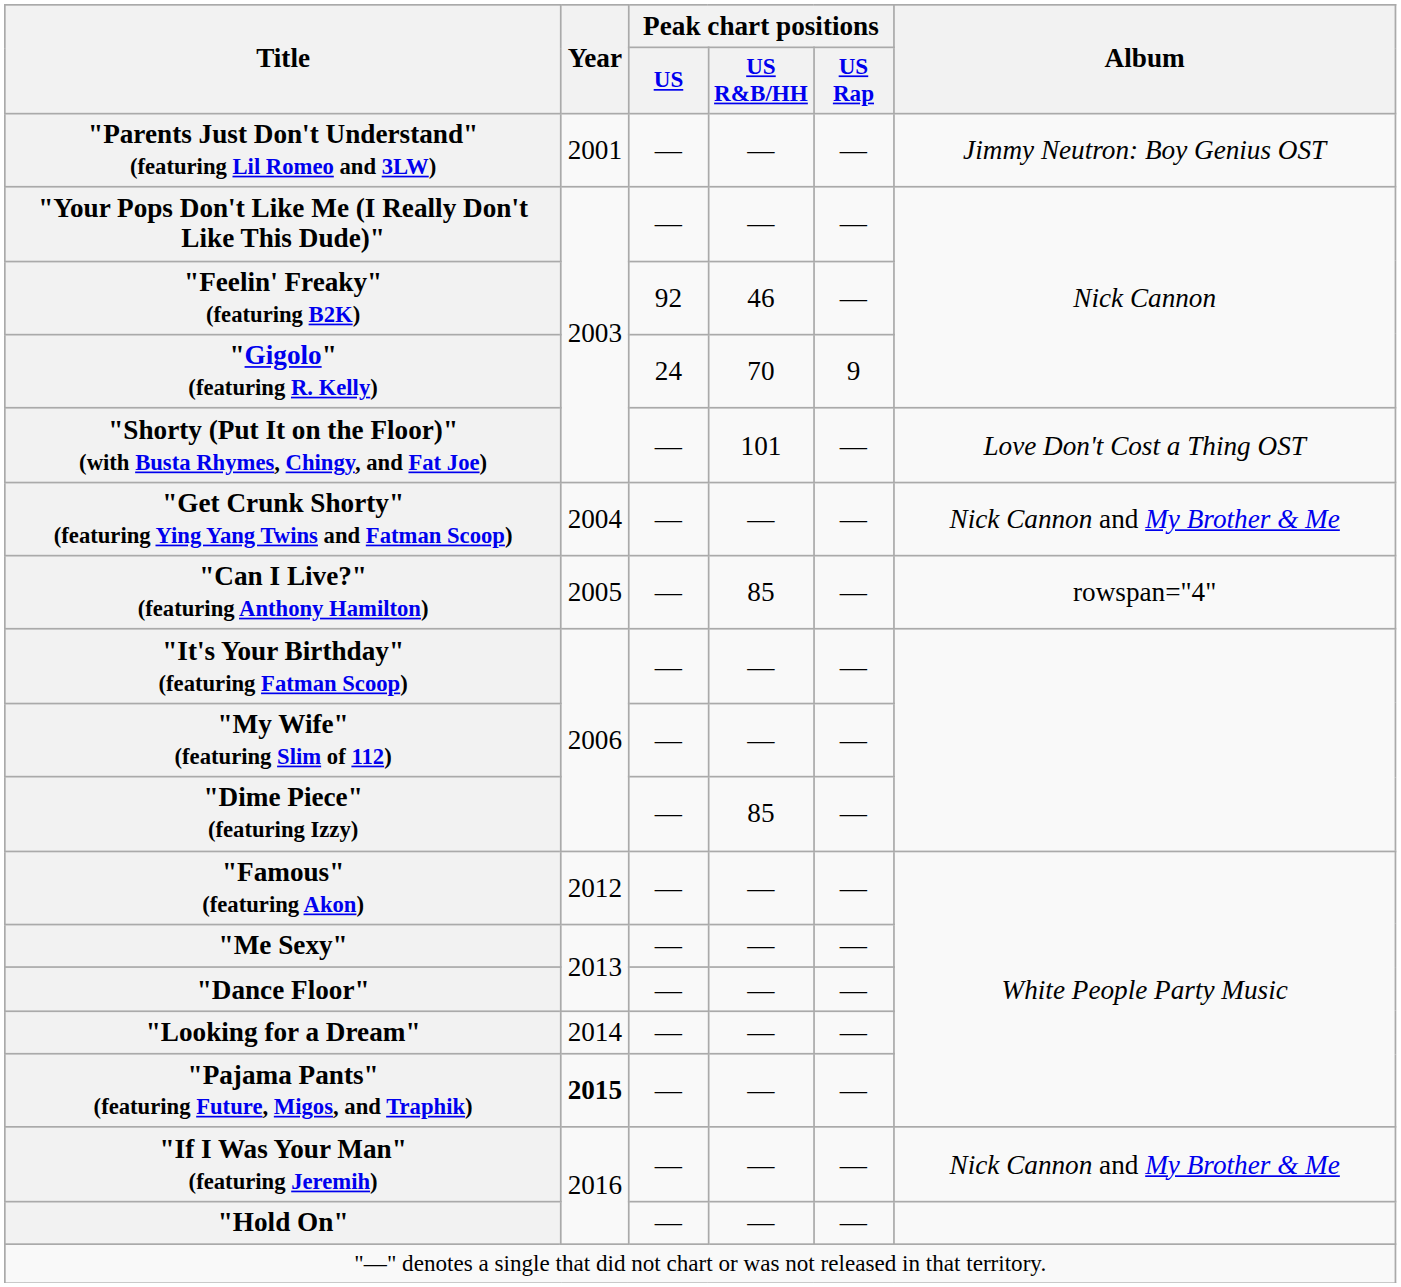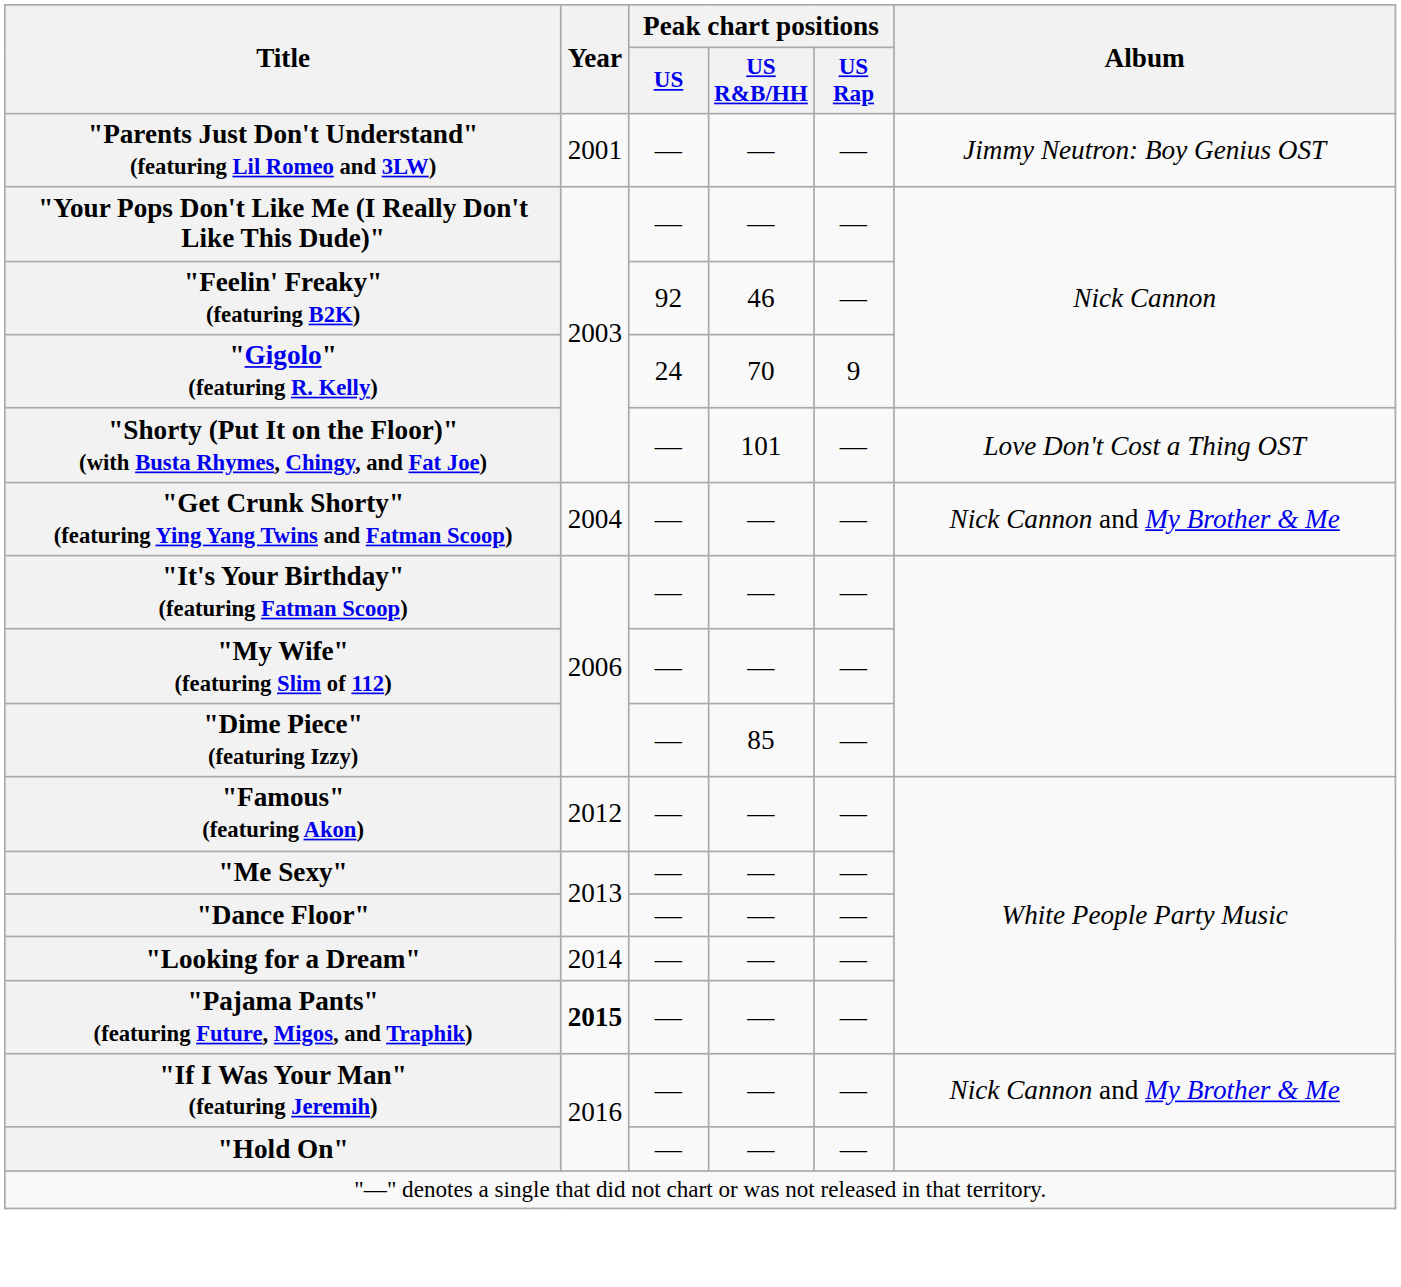- row: (283, 592)
